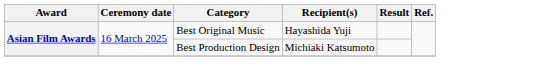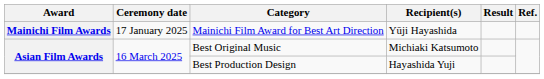+ row: (288, 30)
(318, 30) Hayashida Yuji -> (434, 47) Michiaki Katsumoto
(330, 47) Michiaki Katsumoto -> (422, 64) Hayashida Yuji
